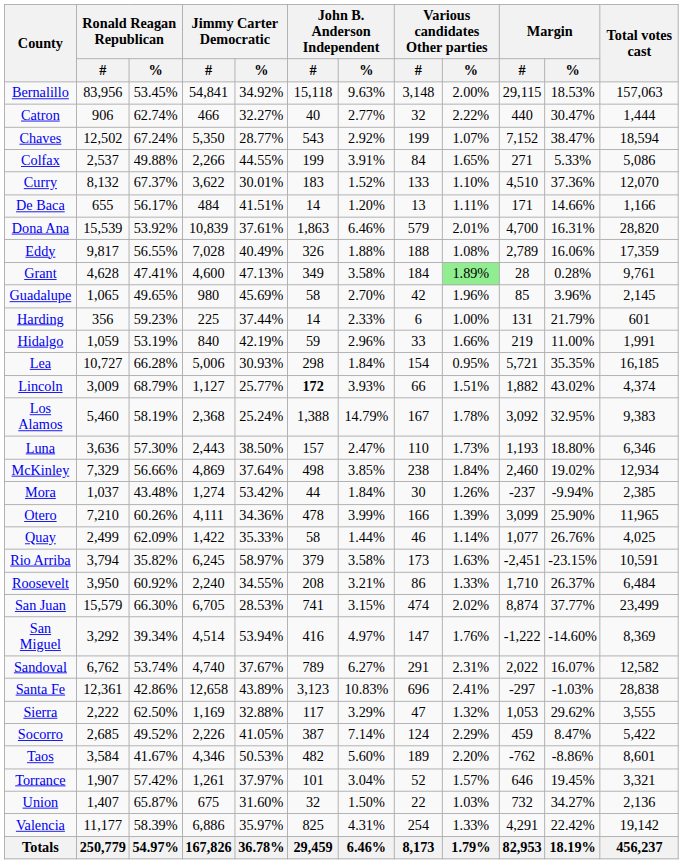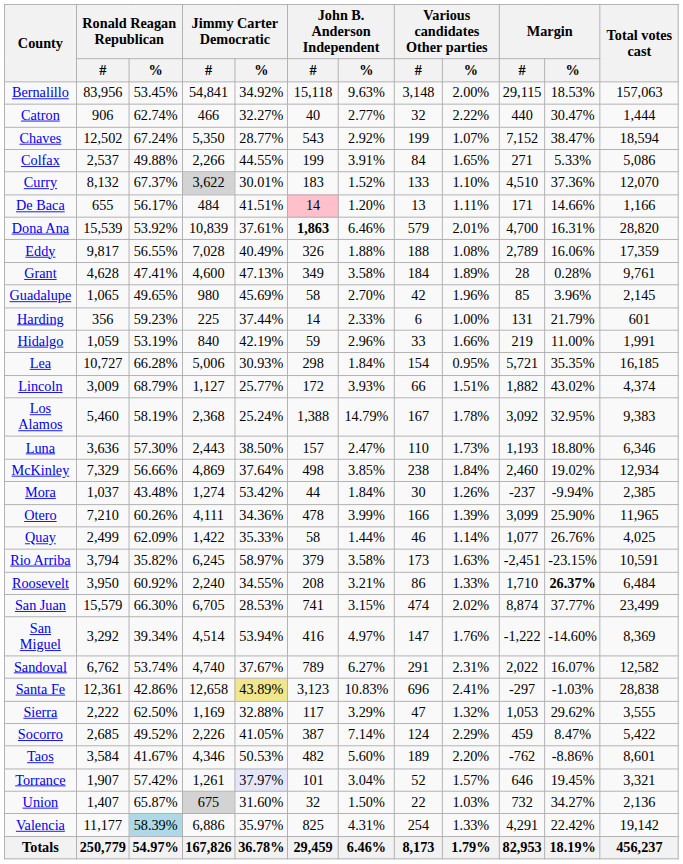(208, 183) no background -> (208, 183) lightgrey background
(313, 205) no background -> (313, 205) pink background
(313, 228) normal -> (313, 228) bold
(471, 273) lightgreen background -> (471, 273) no background
(313, 386) bold -> (313, 386) normal
(573, 583) normal -> (573, 583) bold
(261, 689) no background -> (261, 689) khaki background
(261, 779) no background -> (261, 779) lavender background
(208, 802) no background -> (208, 802) lightgrey background
(156, 825) no background -> (156, 825) lightblue background
